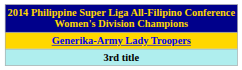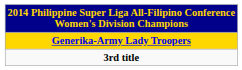(121, 57) paleturquoise background -> (121, 57) no background
